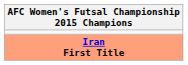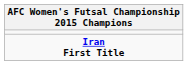(94, 47) lightsalmon background -> (94, 47) no background
